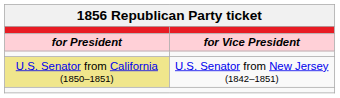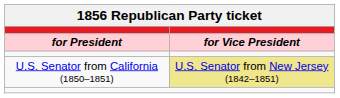(87, 72) khaki background -> (87, 72) no background
(252, 72) no background -> (252, 72) khaki background
